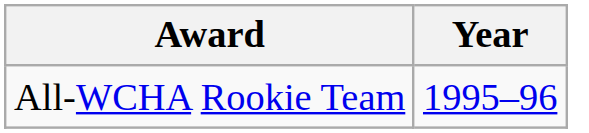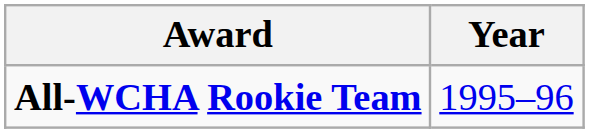(210, 95) normal -> (218, 95) bold
